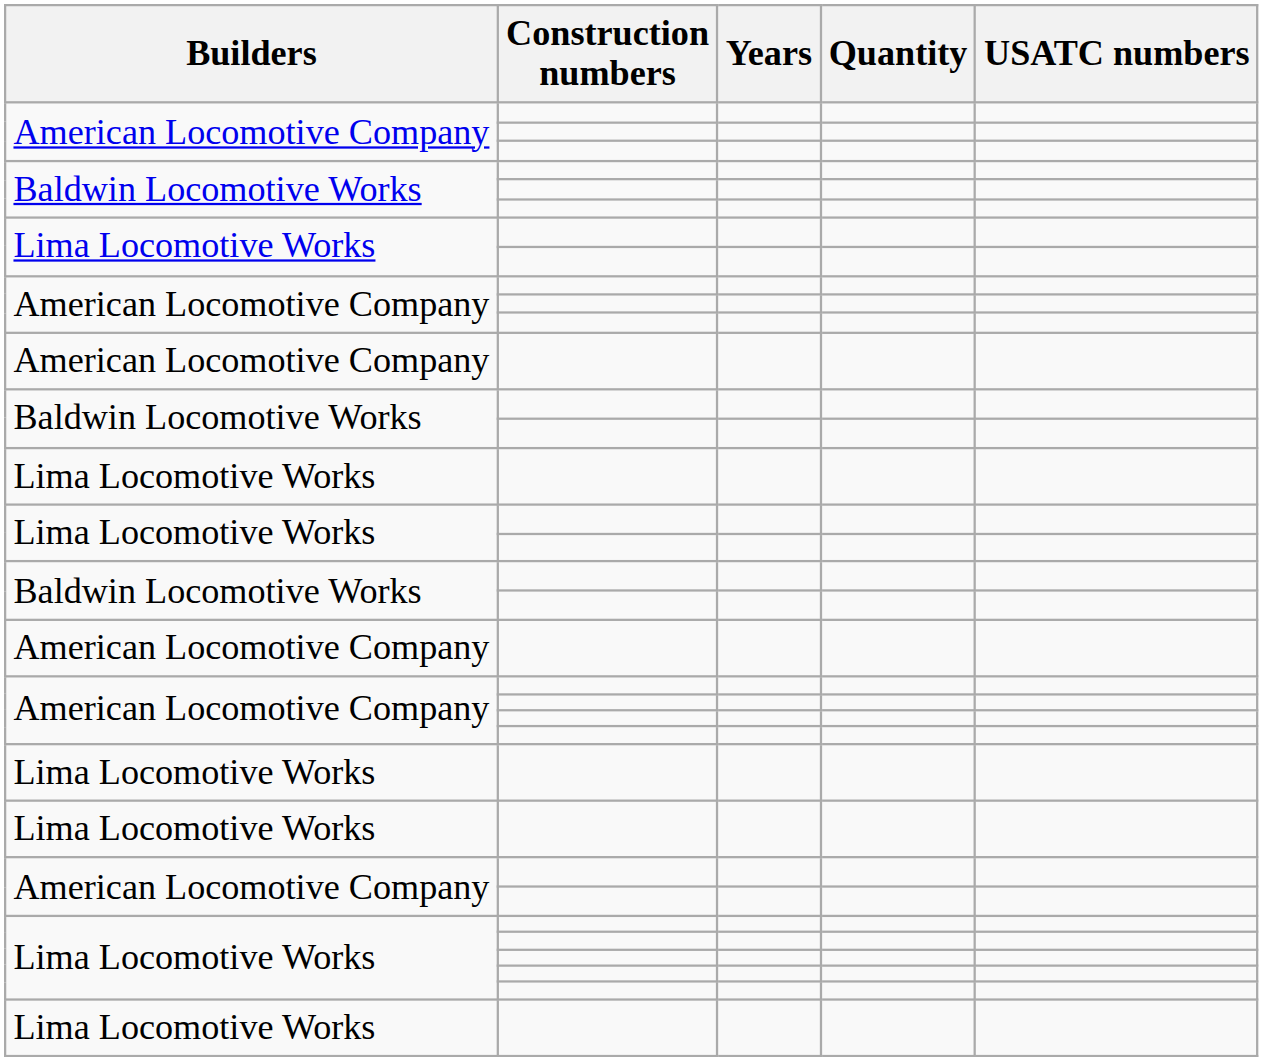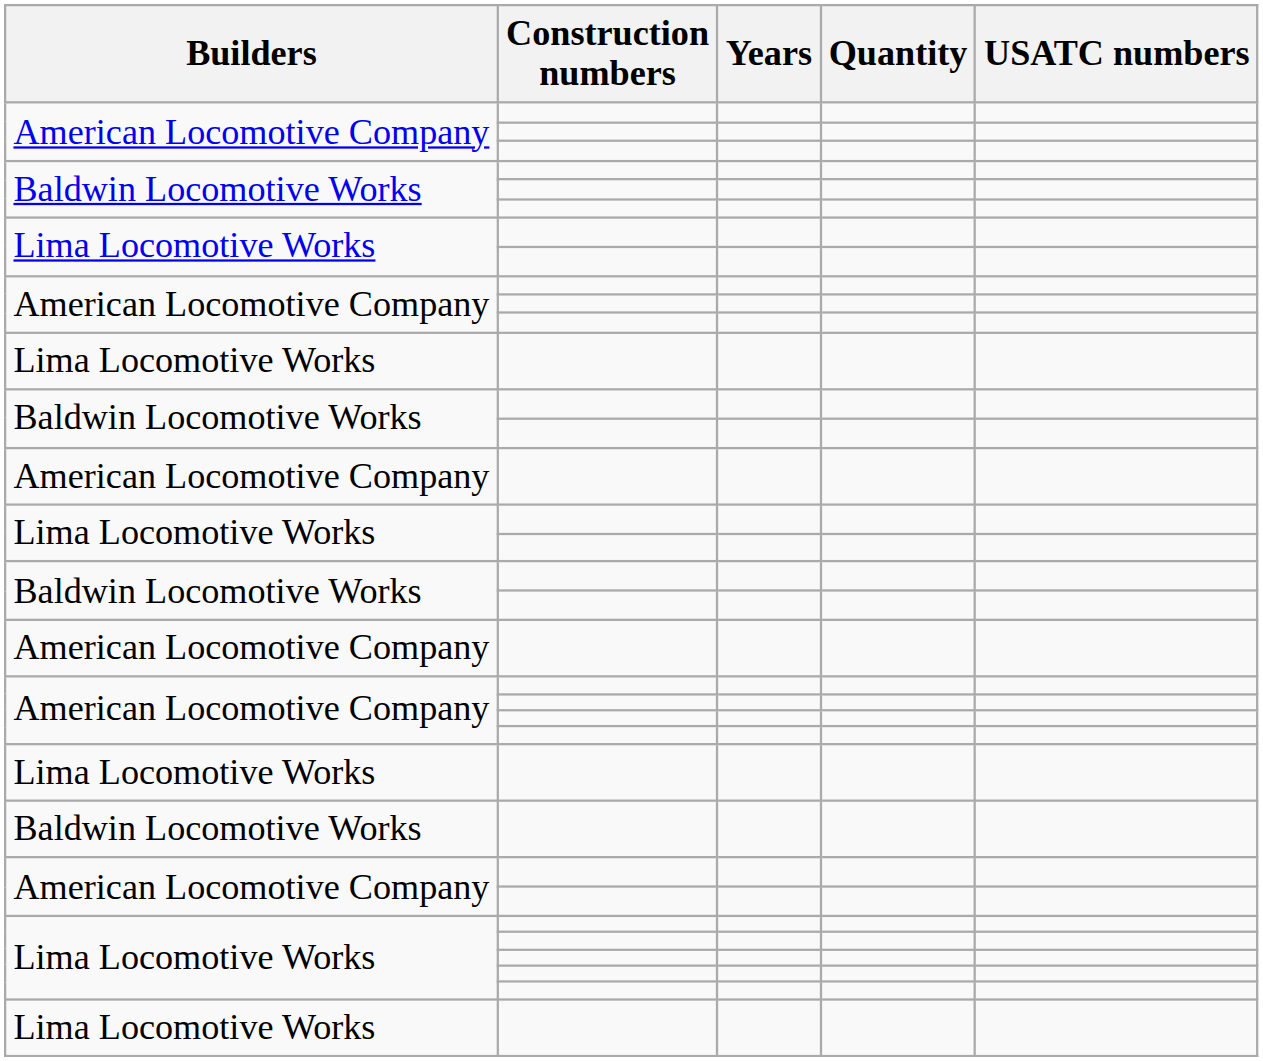(251, 360) American Locomotive Company -> (194, 360) Lima Locomotive Works
(194, 475) Lima Locomotive Works -> (251, 475) American Locomotive Company
(194, 828) Lima Locomotive Works -> (218, 828) Baldwin Locomotive Works
